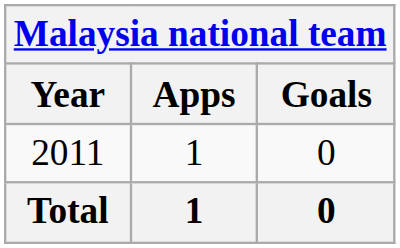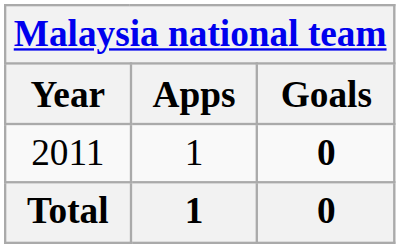(326, 152) normal -> (326, 152) bold
